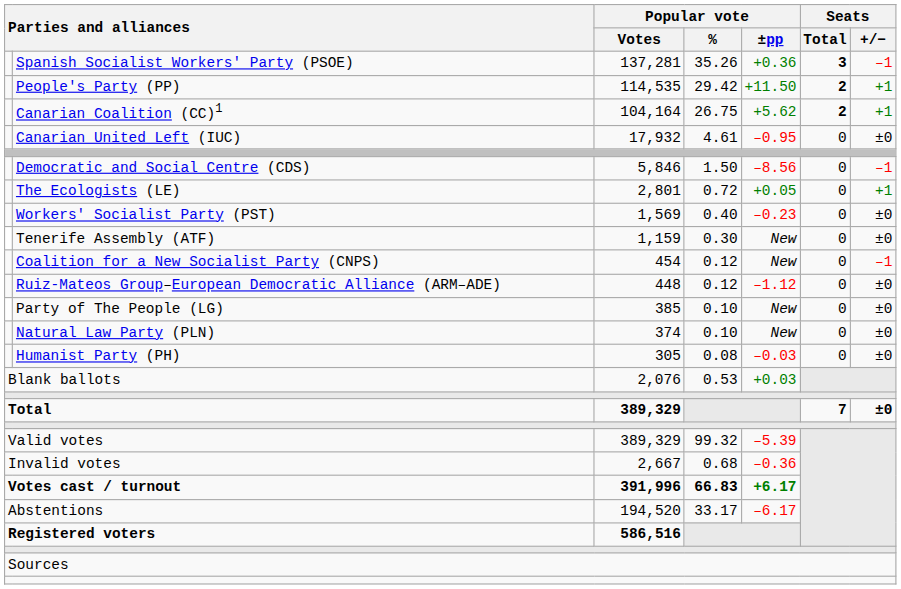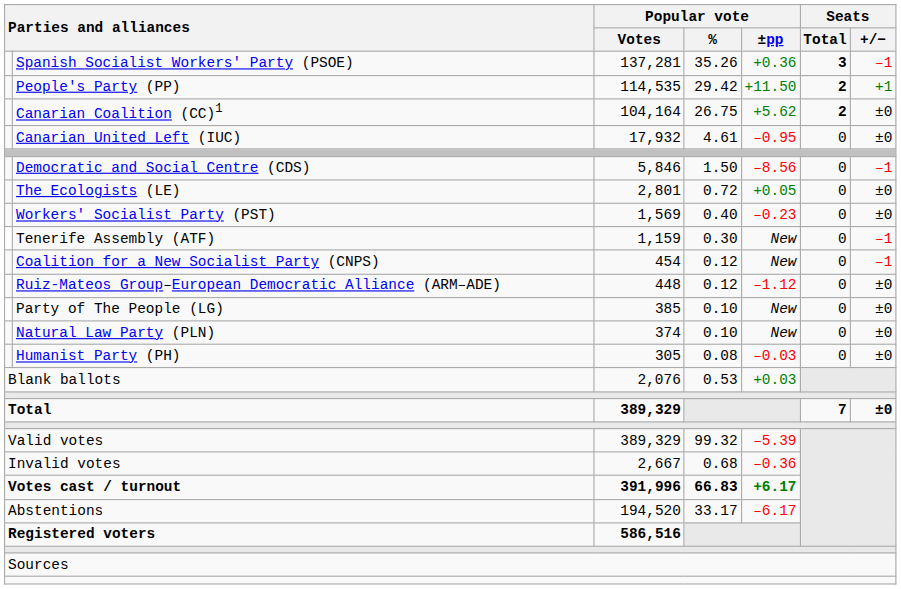(884, 112) +1 -> (884, 112) ±0
(884, 192) +1 -> (884, 192) ±0
(884, 239) ±0 -> (884, 239) –1
